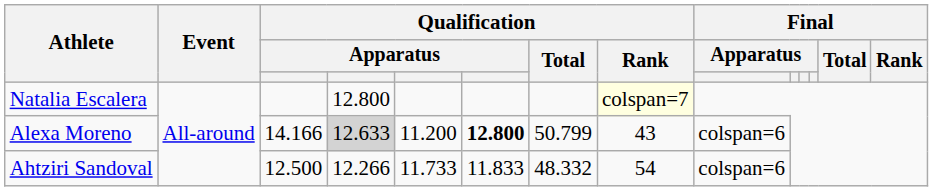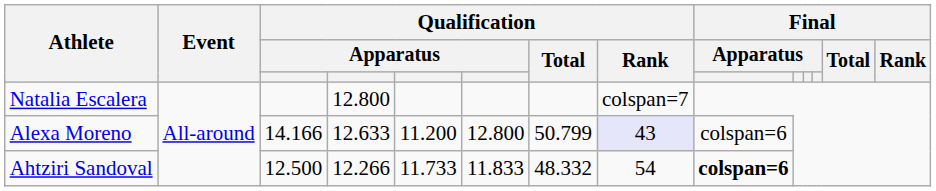(645, 99) lightyellow background -> (645, 99) no background
(361, 133) lightgrey background -> (361, 133) no background
(496, 133) bold -> (496, 133) normal
(645, 133) no background -> (645, 133) lavender background
(742, 168) normal -> (743, 168) bold
